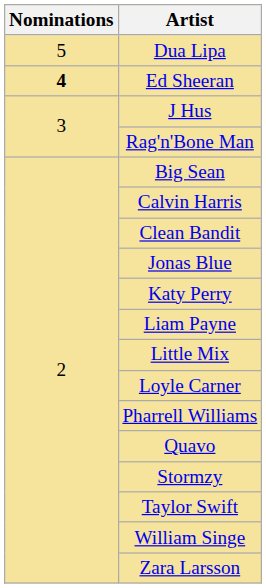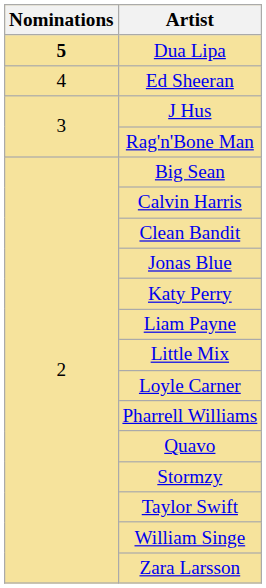(61, 50) normal -> (61, 50) bold
(61, 80) bold -> (61, 80) normal
